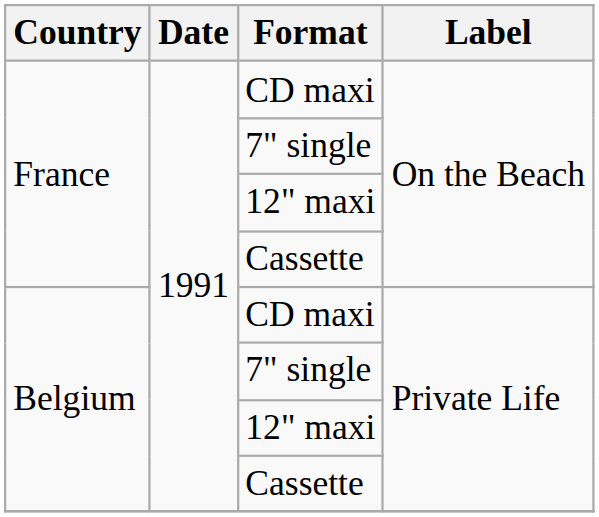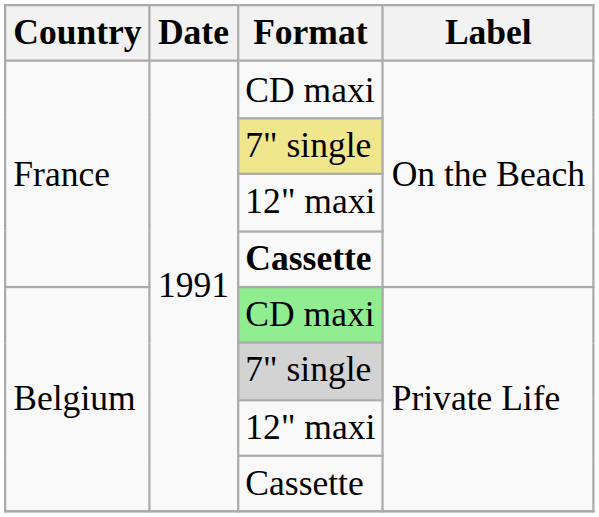(308, 145) no background -> (308, 145) khaki background
(305, 257) normal -> (308, 257) bold
(310, 314) no background -> (310, 314) lightgreen background
(308, 370) no background -> (308, 370) lightgrey background
